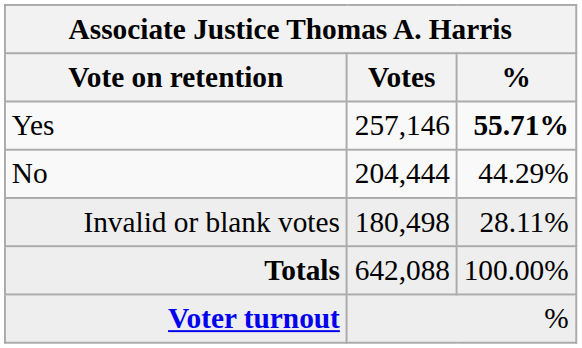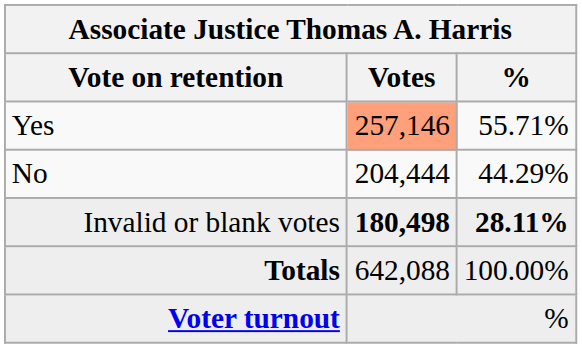(402, 125) no background -> (402, 125) lightsalmon background
(521, 125) bold -> (524, 125) normal
(402, 222) normal -> (402, 222) bold
(524, 222) normal -> (522, 222) bold
